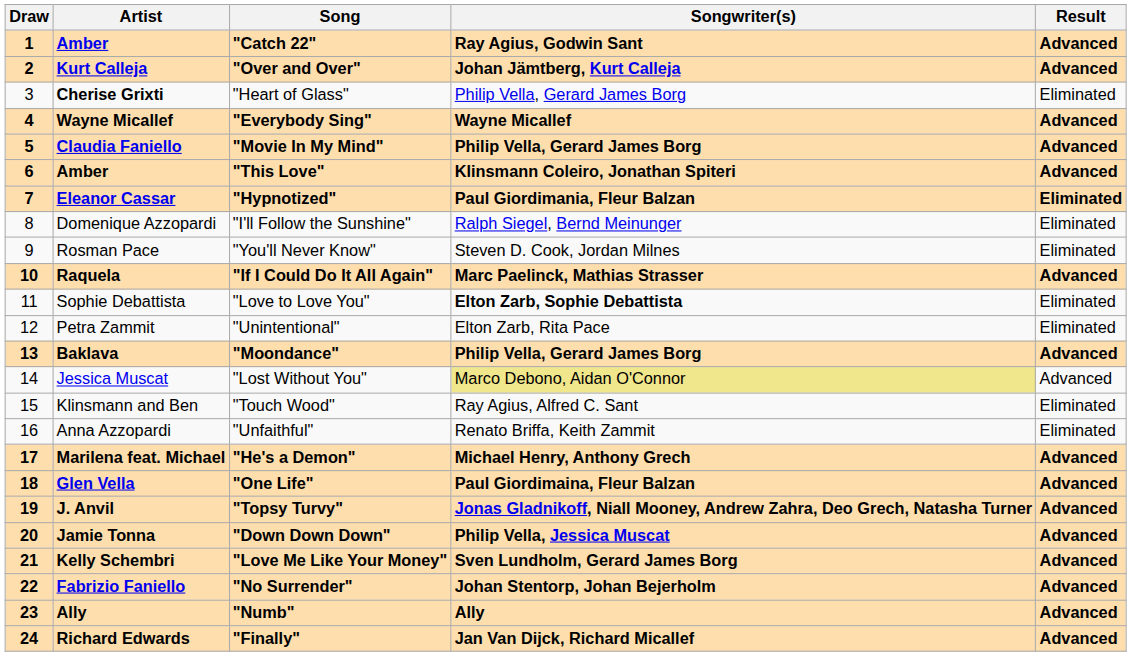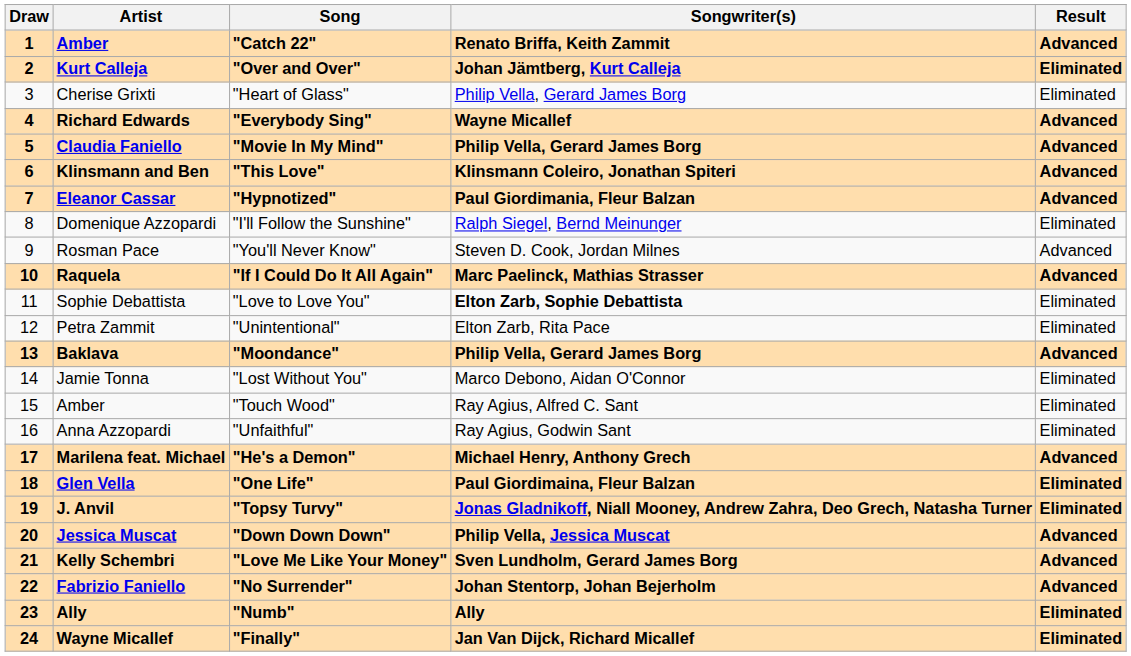(549, 43) Ray Agius, Godwin Sant -> (562, 43) Renato Briffa, Keith Zammit
(1079, 69) Advanced -> (1081, 69) Eliminated
(110, 95) bold -> (106, 95) normal
(115, 120) Wayne Micallef -> (123, 120) Richard Edwards
(82, 172) Amber -> (133, 172) Klinsmann and Ben
(1081, 198) Eliminated -> (1079, 198) Advanced
(1078, 250) Eliminated -> (1076, 250) Advanced
(112, 379) Jessica Muscat -> (103, 379) Jamie Tonna
(570, 379) khaki background -> (570, 379) no background
(1076, 379) Advanced -> (1078, 379) Eliminated
(127, 405) Klinsmann and Ben -> (81, 405) Amber
(555, 431) Renato Briffa, Keith Zammit -> (543, 431) Ray Agius, Godwin Sant
(1079, 483) Advanced -> (1081, 483) Eliminated
(1079, 509) Advanced -> (1081, 509) Eliminated
(106, 535) Jamie Tonna -> (116, 535) Jessica Muscat
(1079, 612) Advanced -> (1081, 612) Eliminated
(123, 638) Richard Edwards -> (115, 638) Wayne Micallef
(1079, 638) Advanced -> (1081, 638) Eliminated
